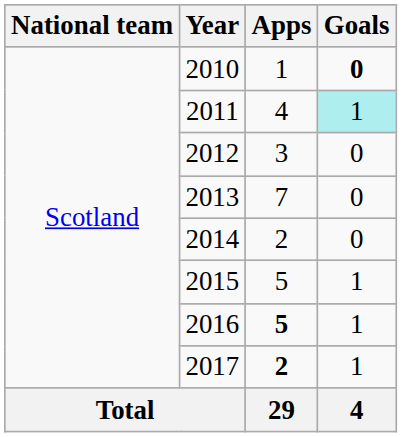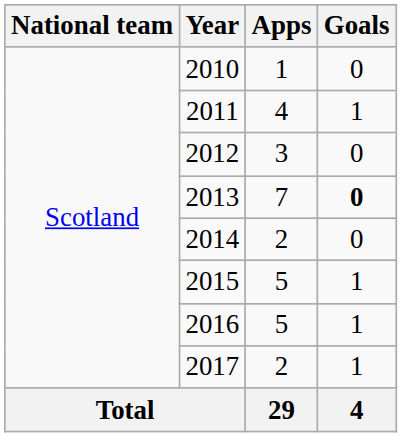(357, 68) bold -> (357, 68) normal
(357, 111) paleturquoise background -> (357, 111) no background
(357, 196) normal -> (357, 196) bold
(281, 324) bold -> (281, 324) normal
(281, 366) bold -> (281, 366) normal
